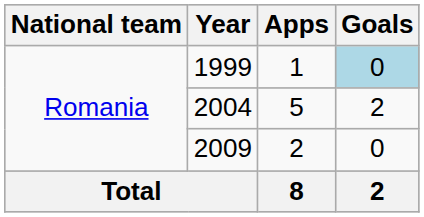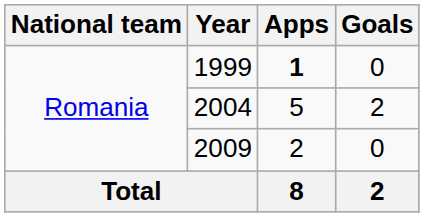(297, 66) normal -> (297, 66) bold
(377, 66) lightblue background -> (377, 66) no background
